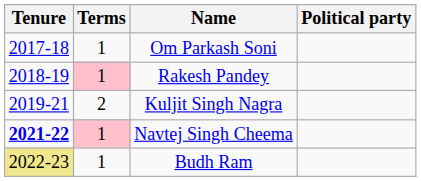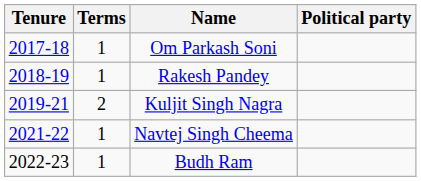(102, 76) pink background -> (102, 76) no background
(39, 133) bold -> (39, 133) normal
(102, 133) pink background -> (102, 133) no background
(39, 162) khaki background -> (39, 162) no background
